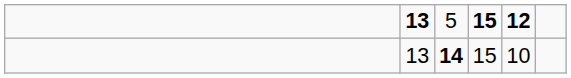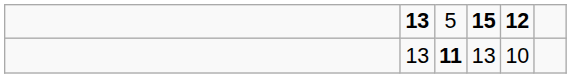(451, 55) 14 -> (450, 55) 11
(485, 55) 15 -> (484, 55) 13
